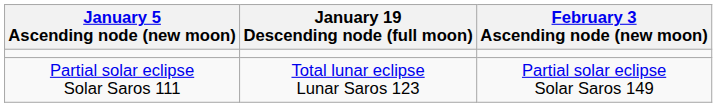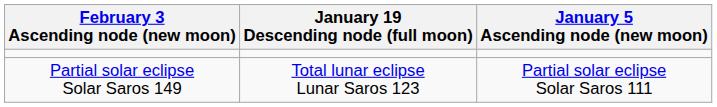columns swapped: (122, 27) <-> (594, 27)
